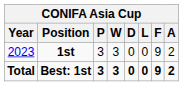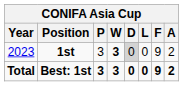(116, 52) normal -> (116, 52) bold
(131, 52) no background -> (131, 52) lightgrey background
